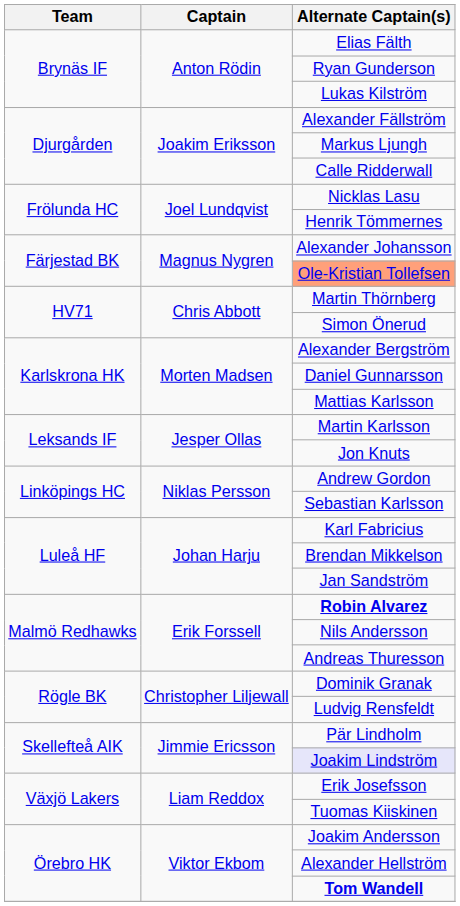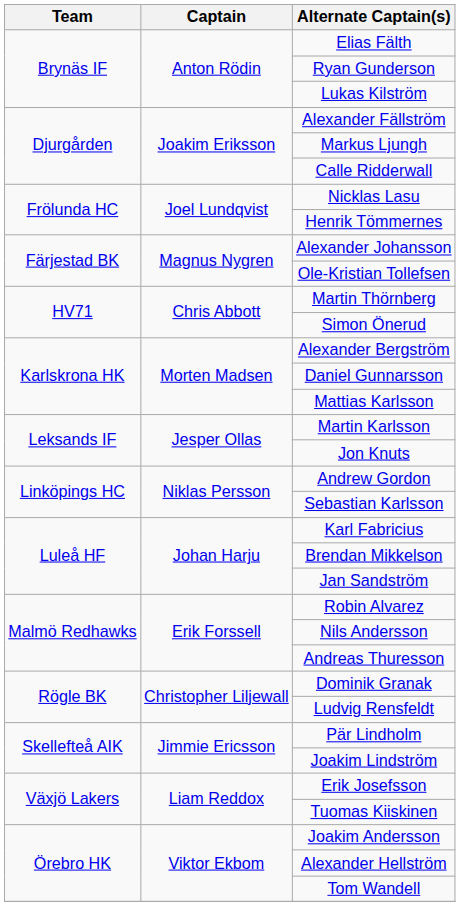(374, 273) lightsalmon background -> (374, 273) no background
(374, 606) bold -> (374, 606) normal
(374, 760) lavender background -> (374, 760) no background
(374, 888) bold -> (374, 888) normal
